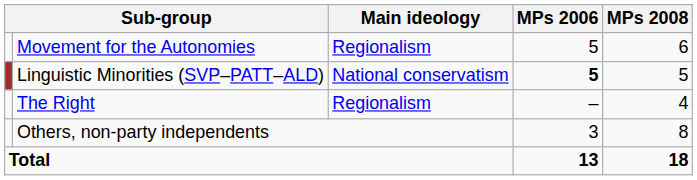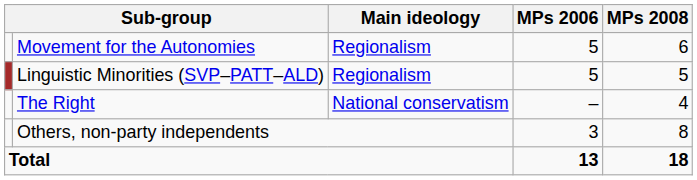(420, 75) National conservatism -> (382, 75) Regionalism
(594, 75) bold -> (594, 75) normal
(382, 103) Regionalism -> (420, 103) National conservatism
